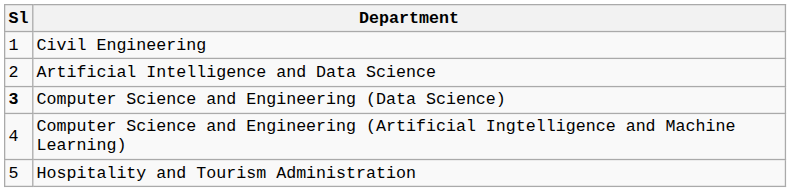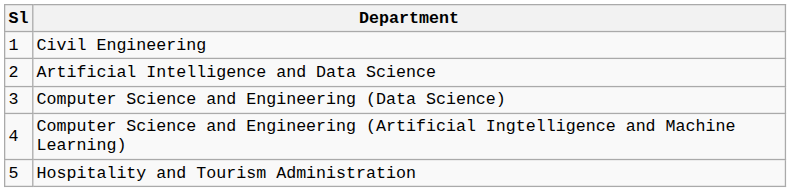(14, 100) bold -> (14, 100) normal
